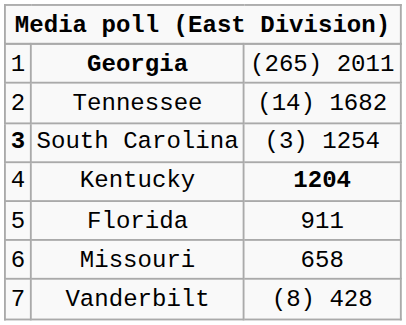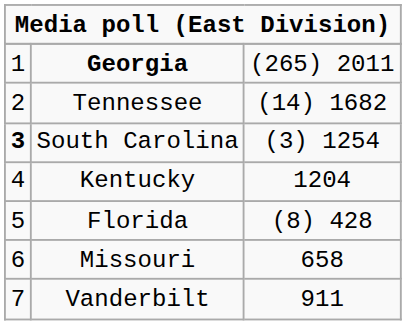(322, 181) bold -> (322, 181) normal
(322, 221) 911 -> (322, 221) (8) 428
(322, 299) (8) 428 -> (322, 299) 911
